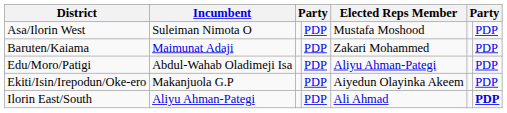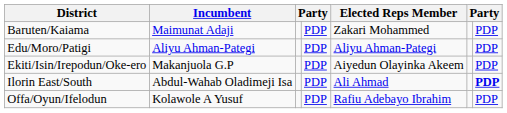- row: (46, 30)
(222, 65) Abdul-Wahab Oladimeji Isa -> (203, 47) Aliyu Ahman-Pategi
(203, 99) Aliyu Ahman-Pategi -> (222, 82) Abdul-Wahab Oladimeji Isa
+ row: (57, 99)
